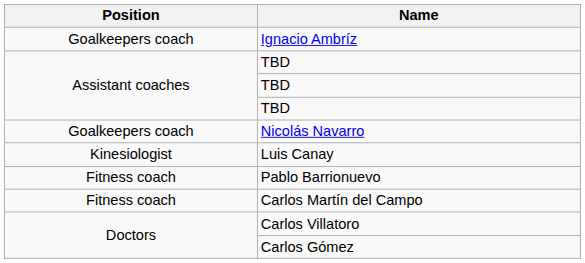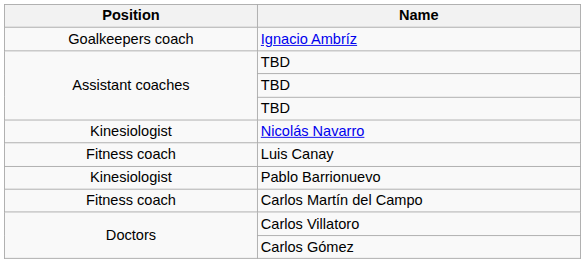(131, 131) Goalkeepers coach -> (131, 131) Kinesiologist
(131, 154) Kinesiologist -> (131, 154) Fitness coach
(131, 177) Fitness coach -> (131, 177) Kinesiologist
